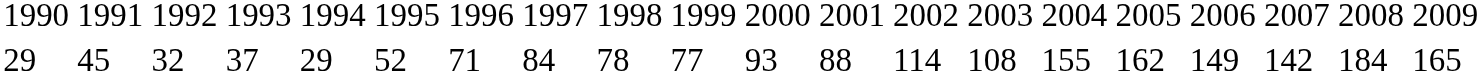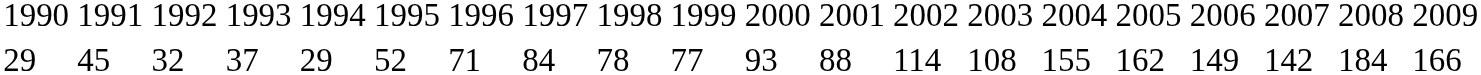(1437, 60) 165 -> (1437, 60) 166
